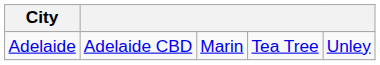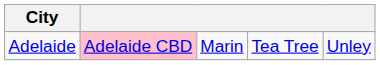(138, 45) no background -> (138, 45) pink background
